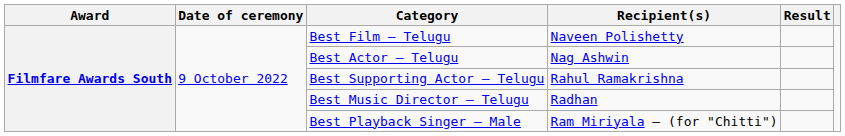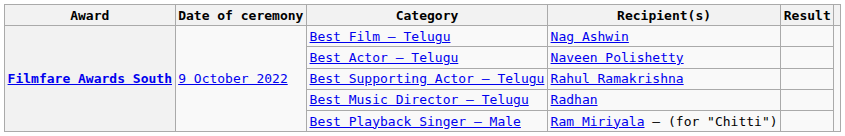(617, 36) Naveen Polishetty -> (590, 36) Nag Ashwin
(590, 57) Nag Ashwin -> (617, 57) Naveen Polishetty
